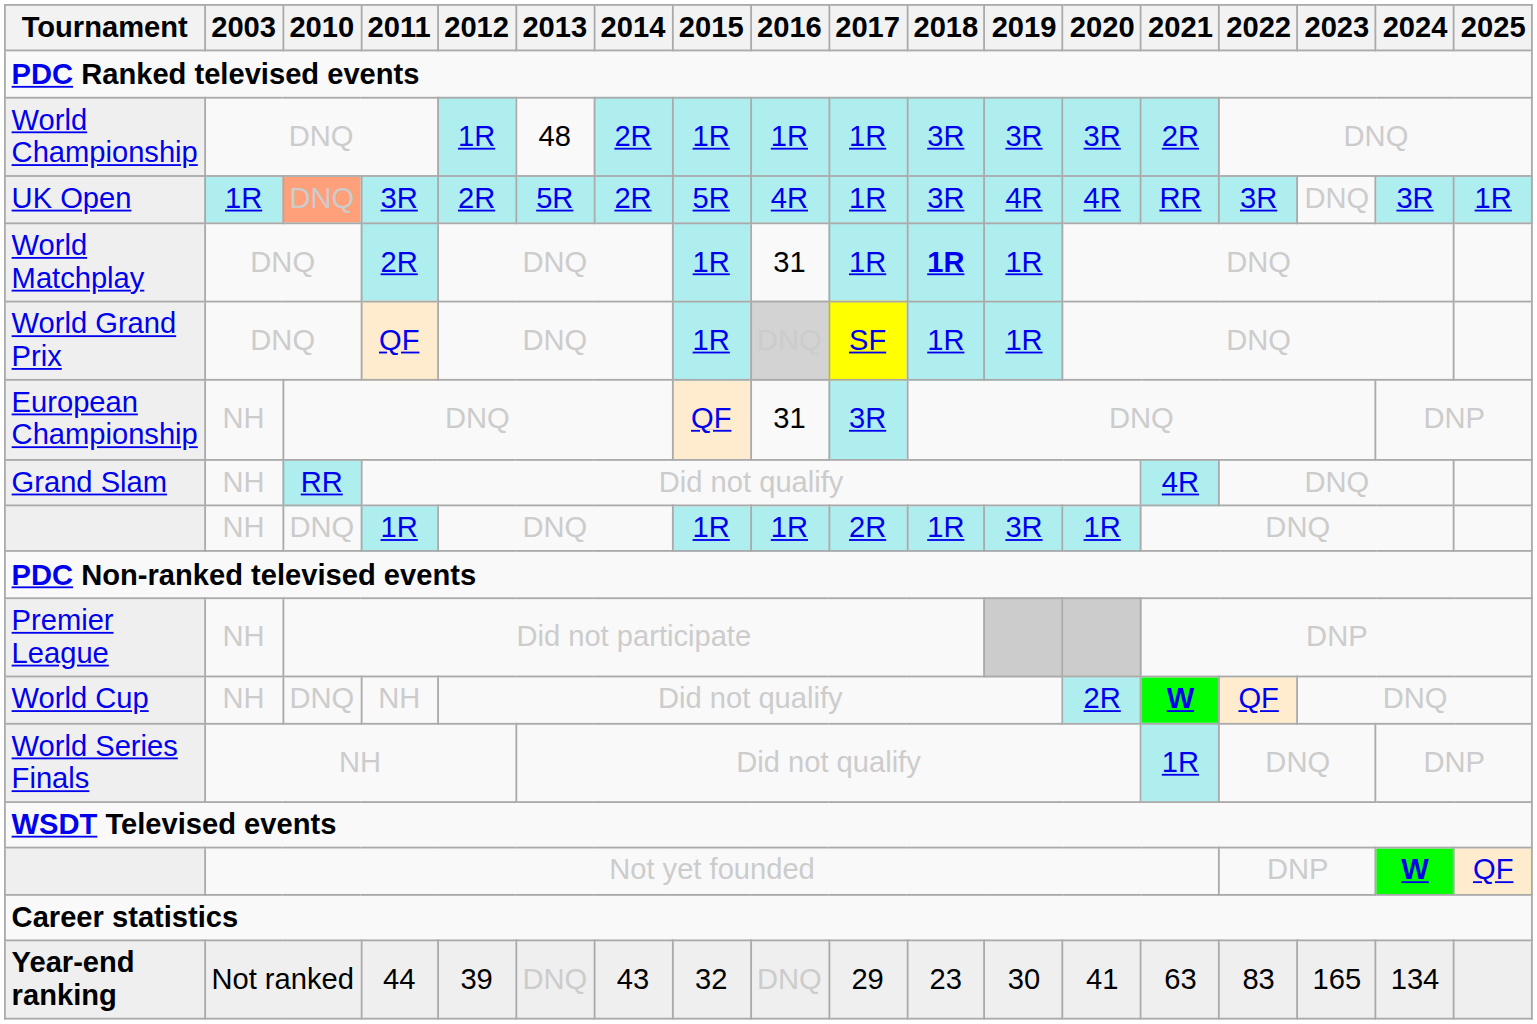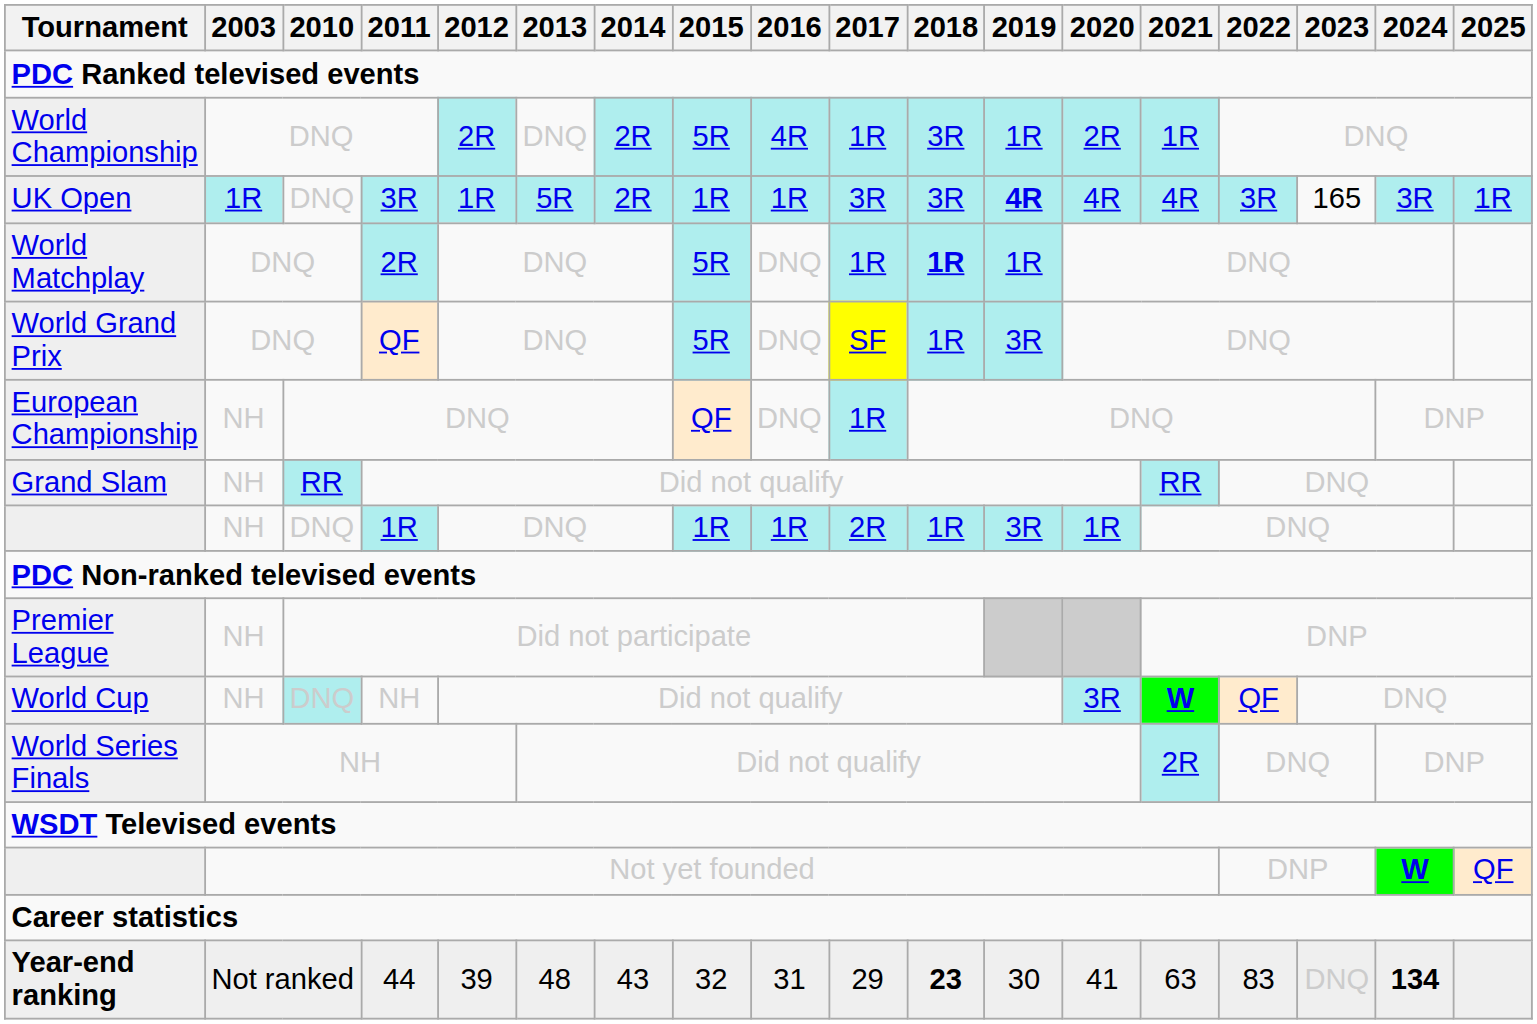(477, 136) 1R -> (477, 136) 2R
(555, 136) 48 -> (555, 136) DNQ
(711, 136) 1R -> (711, 136) 5R
(789, 136) 1R -> (789, 136) 4R
(1024, 136) 3R -> (1024, 136) 1R
(1102, 136) 3R -> (1102, 136) 2R
(1180, 136) 2R -> (1180, 136) 1R
(322, 198) lightsalmon background -> (322, 198) no background
(477, 198) 2R -> (477, 198) 1R
(711, 198) 5R -> (711, 198) 1R
(789, 198) 4R -> (789, 198) 1R
(868, 198) 1R -> (868, 198) 3R
(1024, 198) normal -> (1024, 198) bold
(1180, 198) RR -> (1180, 198) 4R
(1337, 198) DNQ -> (1337, 198) 165
(711, 261) 1R -> (711, 261) 5R
(789, 261) 31 -> (789, 261) DNQ
(711, 340) 1R -> (711, 340) 5R
(789, 340) lightgrey background -> (789, 340) no background
(1024, 340) 1R -> (1024, 340) 3R
(789, 419) 31 -> (789, 419) DNQ
(868, 419) 3R -> (868, 419) 1R
(1180, 481) 4R -> (1180, 481) RR
(322, 699) no background -> (322, 699) paleturquoise background
(1102, 699) 2R -> (1102, 699) 3R
(1180, 761) 1R -> (1180, 761) 2R
(555, 979) DNQ -> (555, 979) 48
(789, 979) DNQ -> (789, 979) 31
(946, 979) normal -> (946, 979) bold
(1337, 979) 165 -> (1337, 979) DNQ
(1415, 979) normal -> (1415, 979) bold
